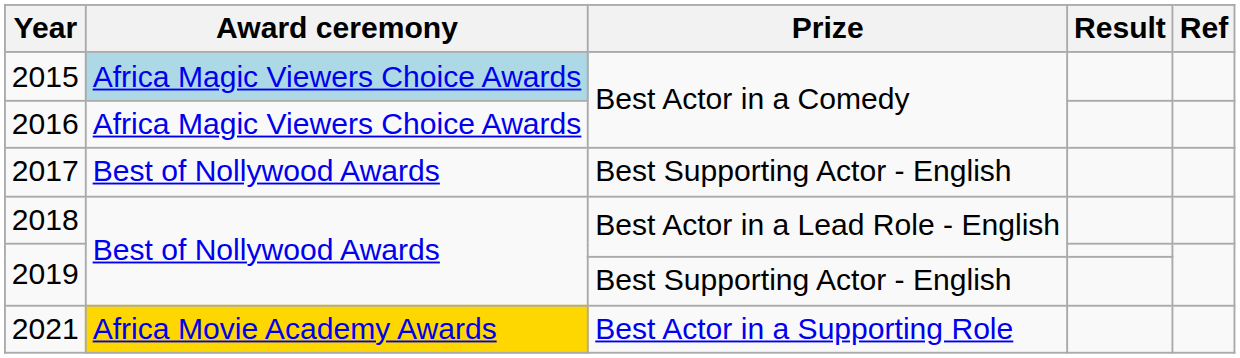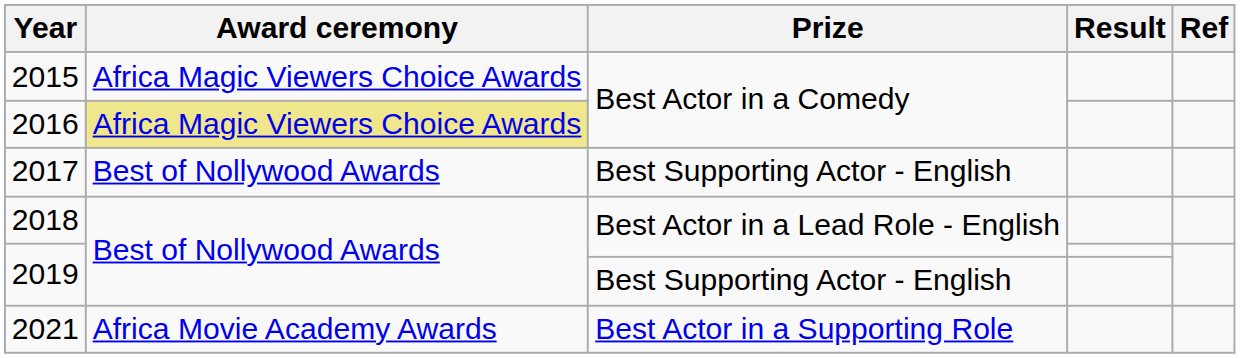(337, 76) lightblue background -> (337, 76) no background
(337, 123) no background -> (337, 123) khaki background
(295, 328) gold background -> (295, 328) no background
